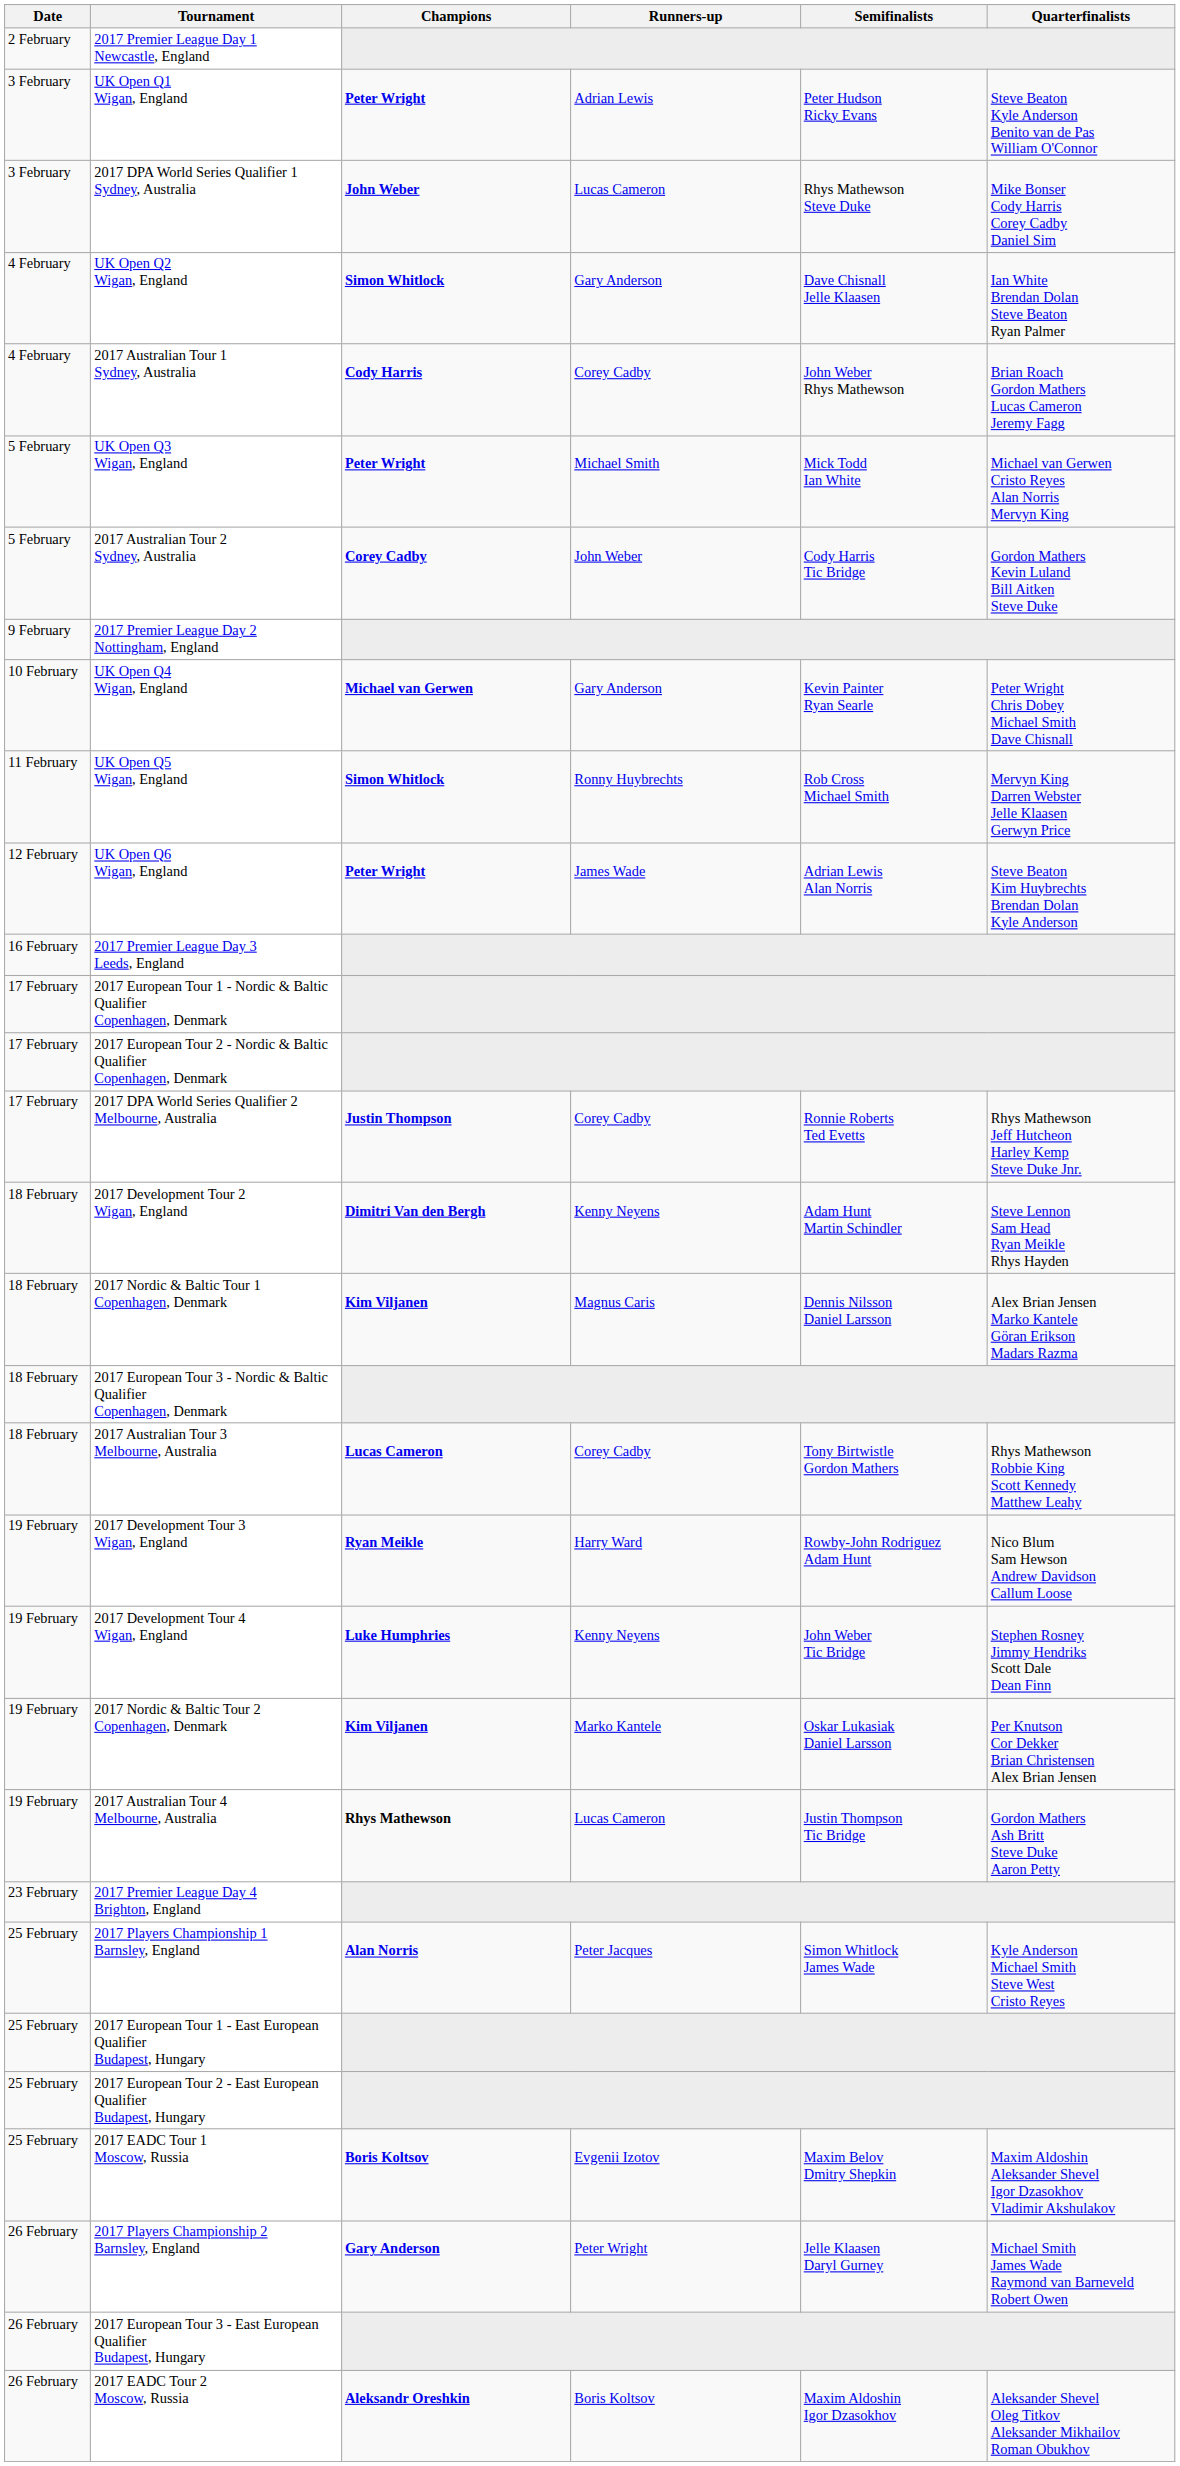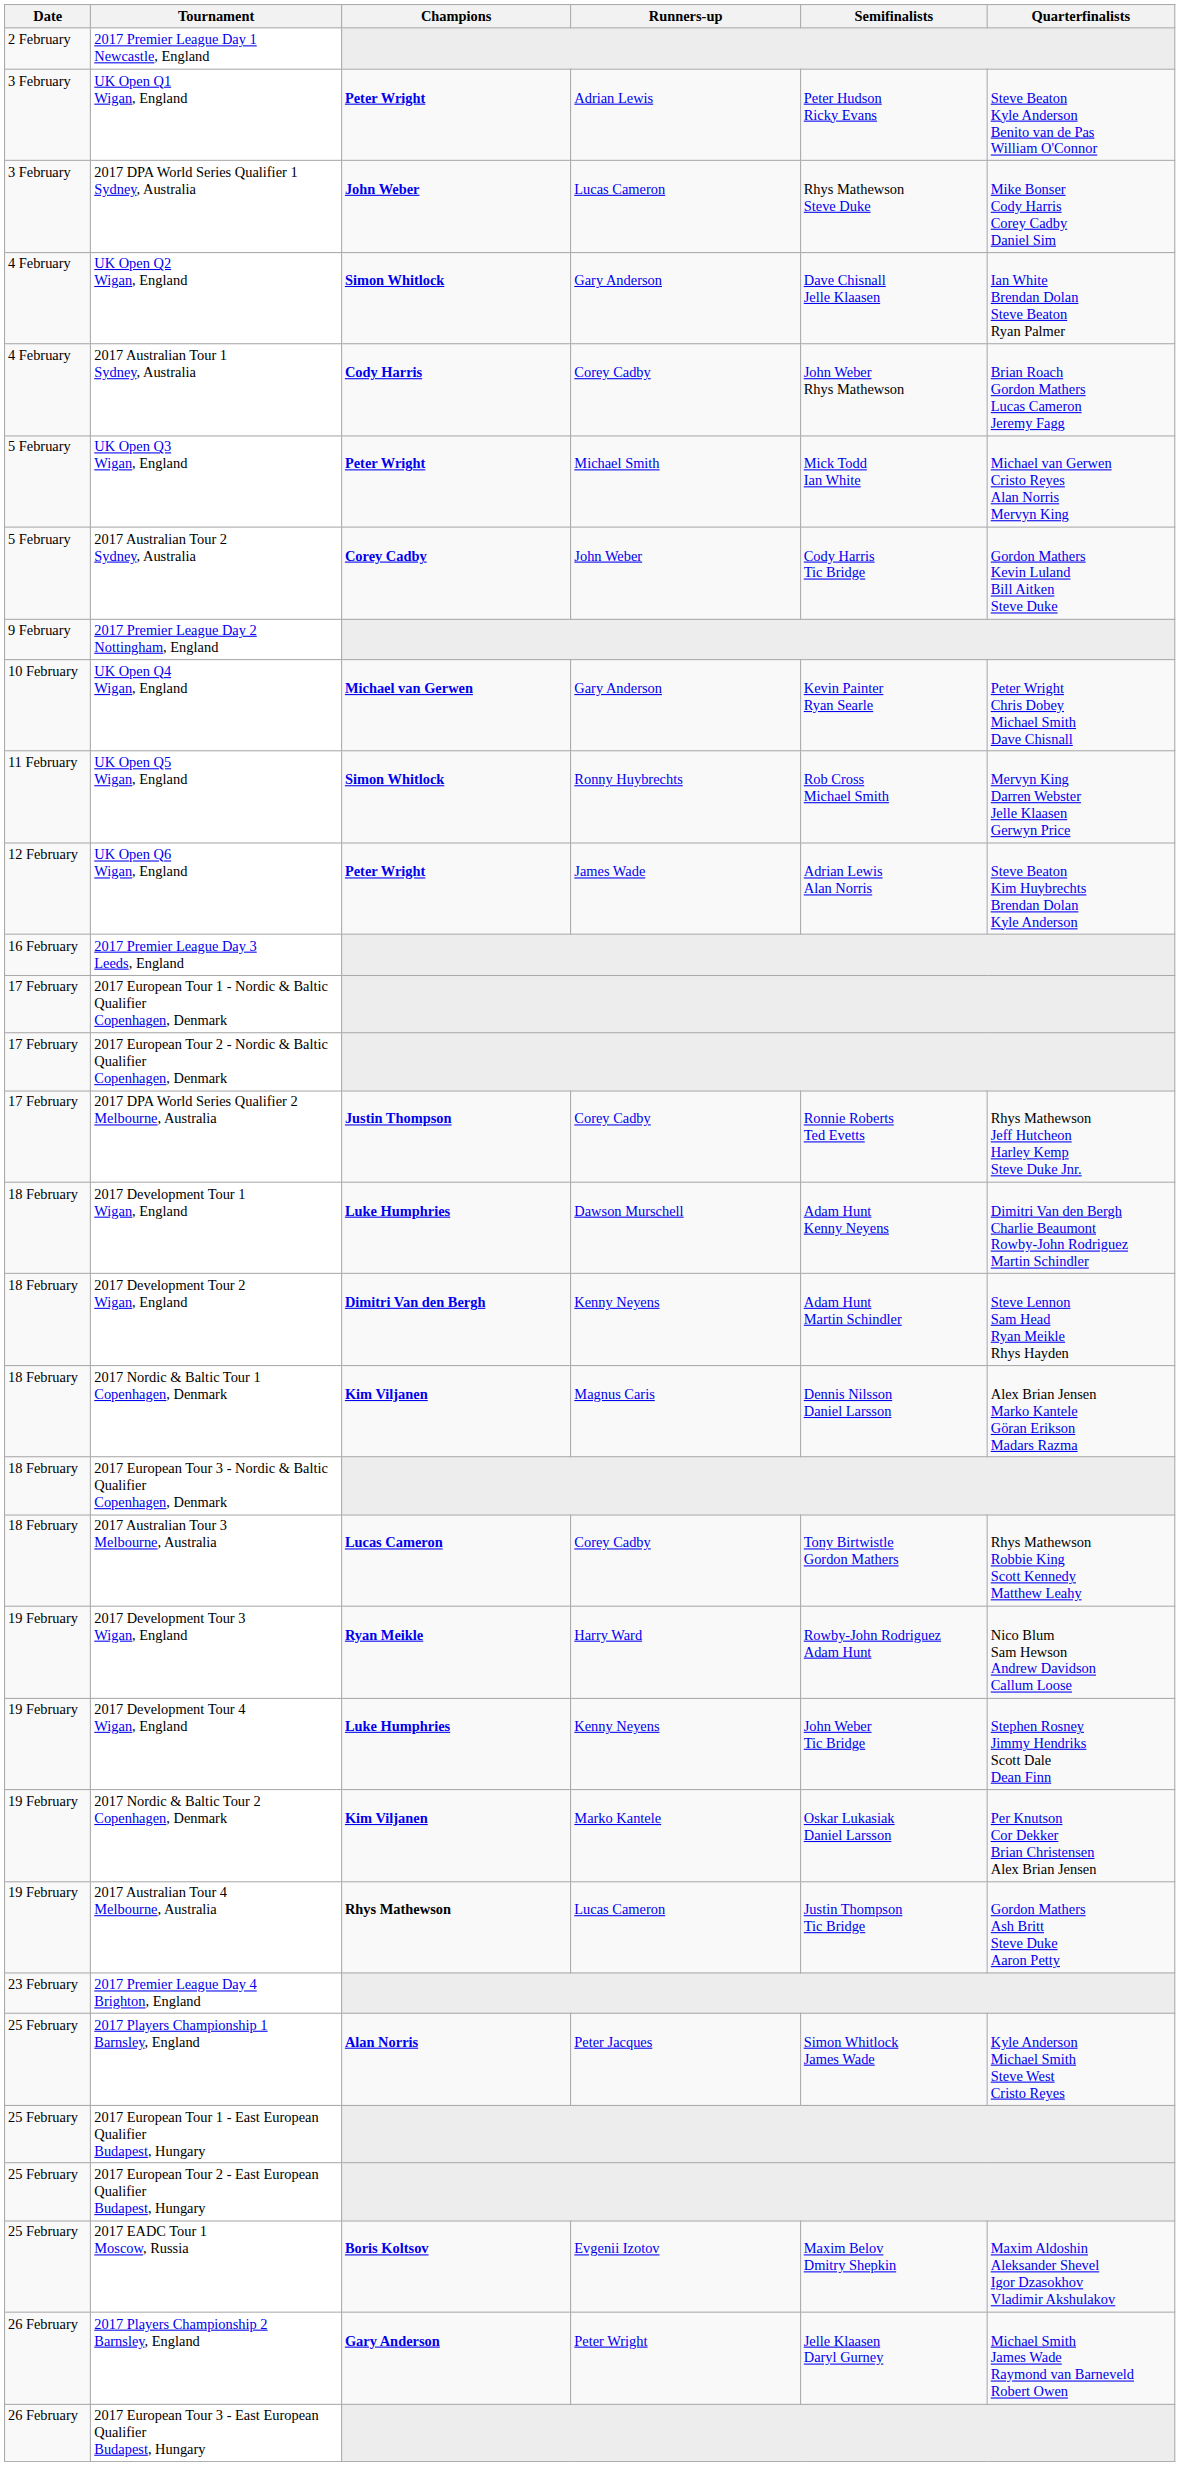+ row: (170, 1202)
- row: (151, 2389)
